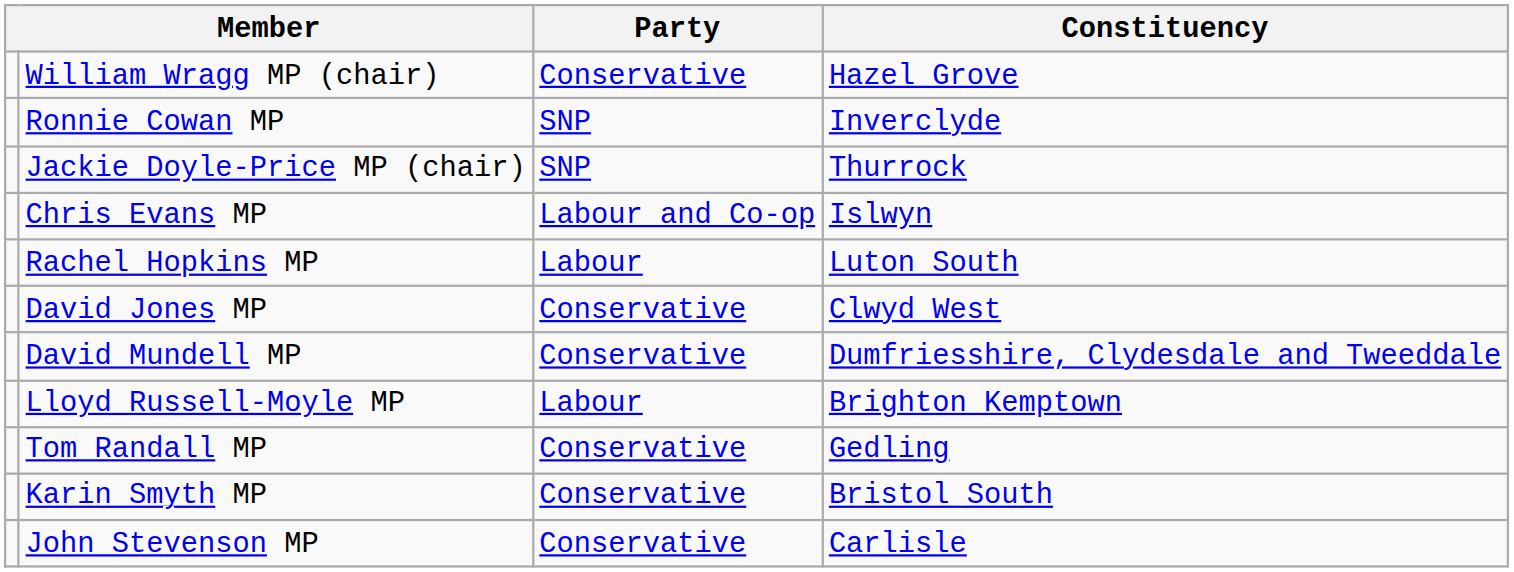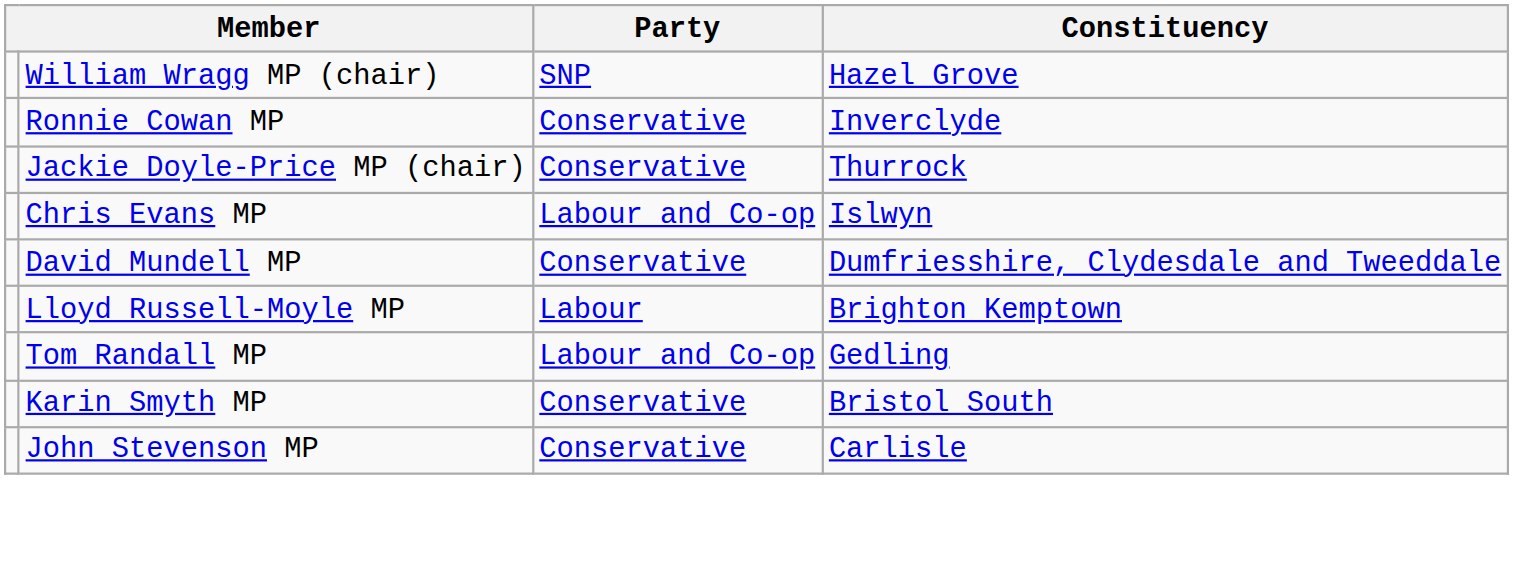(643, 75) Conservative -> (565, 75) SNP
(565, 122) SNP -> (643, 122) Conservative
(565, 169) SNP -> (643, 169) Conservative
- row: (172, 263)
- row: (146, 309)
(643, 450) Conservative -> (677, 356) Labour and Co-op
